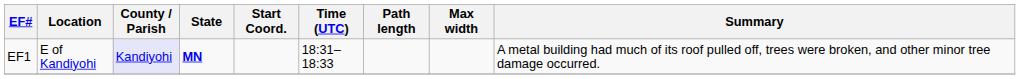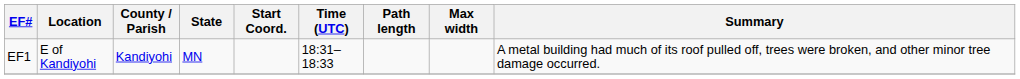(144, 56) lavender background -> (144, 56) no background
(192, 56) bold -> (192, 56) normal
